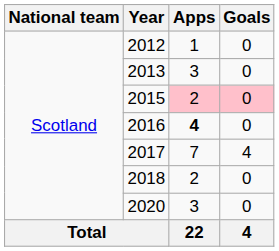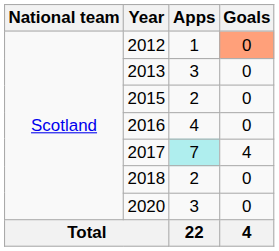(247, 44) no background -> (247, 44) lightsalmon background
(194, 98) pink background -> (194, 98) no background
(247, 98) pink background -> (247, 98) no background
(194, 125) bold -> (194, 125) normal
(194, 152) no background -> (194, 152) paleturquoise background
